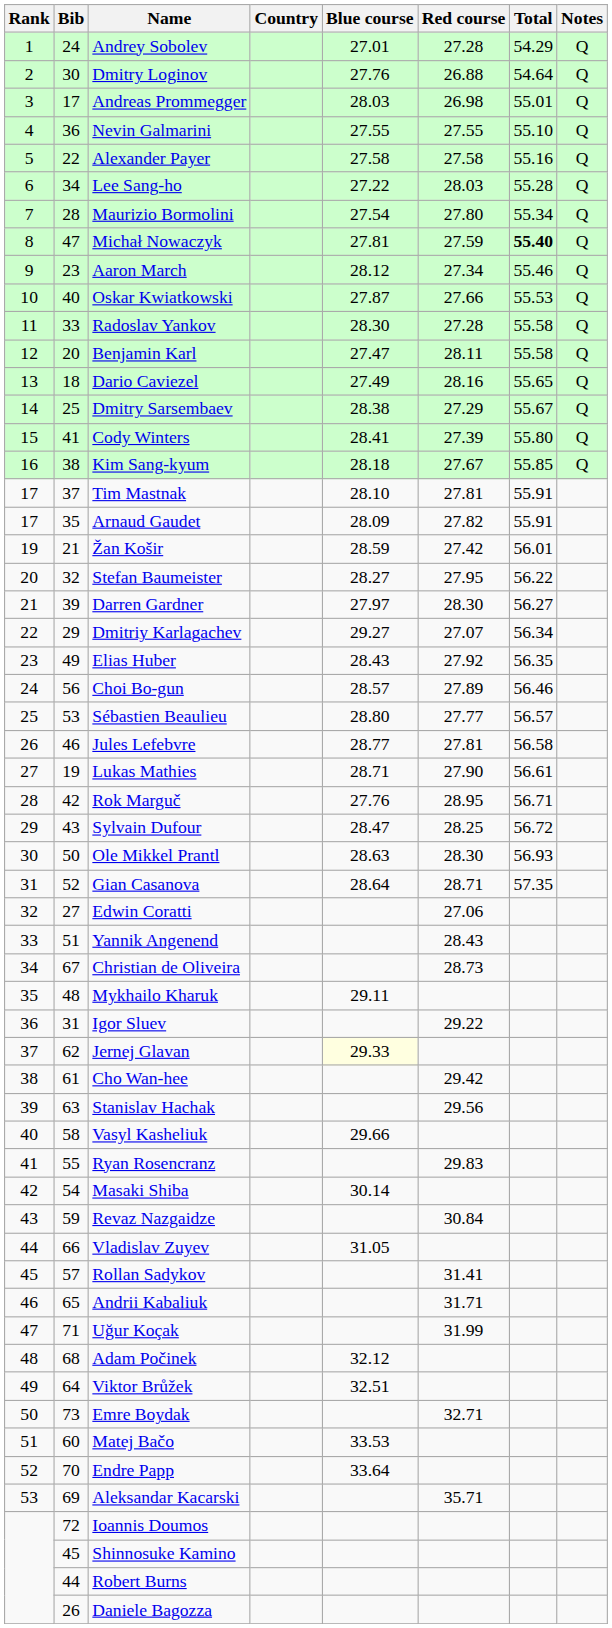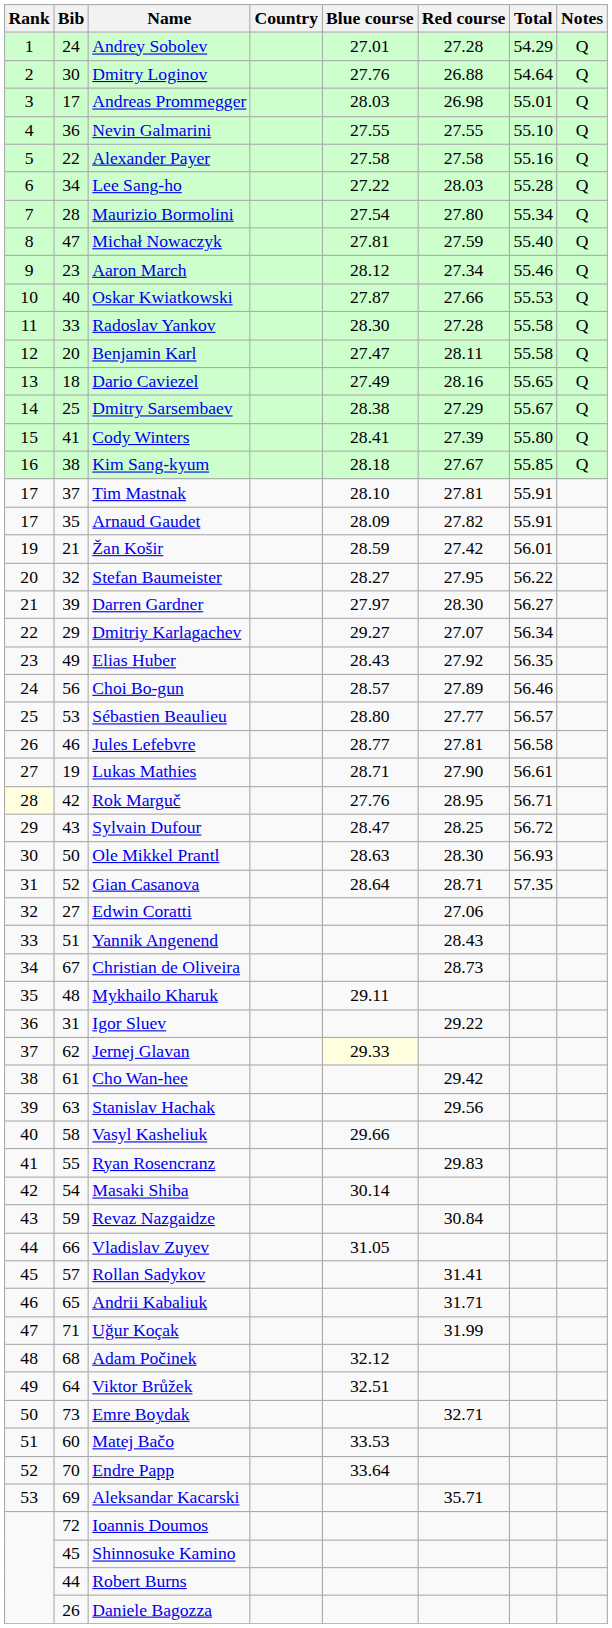(533, 241) bold -> (533, 241) normal
(29, 800) no background -> (29, 800) lightyellow background
